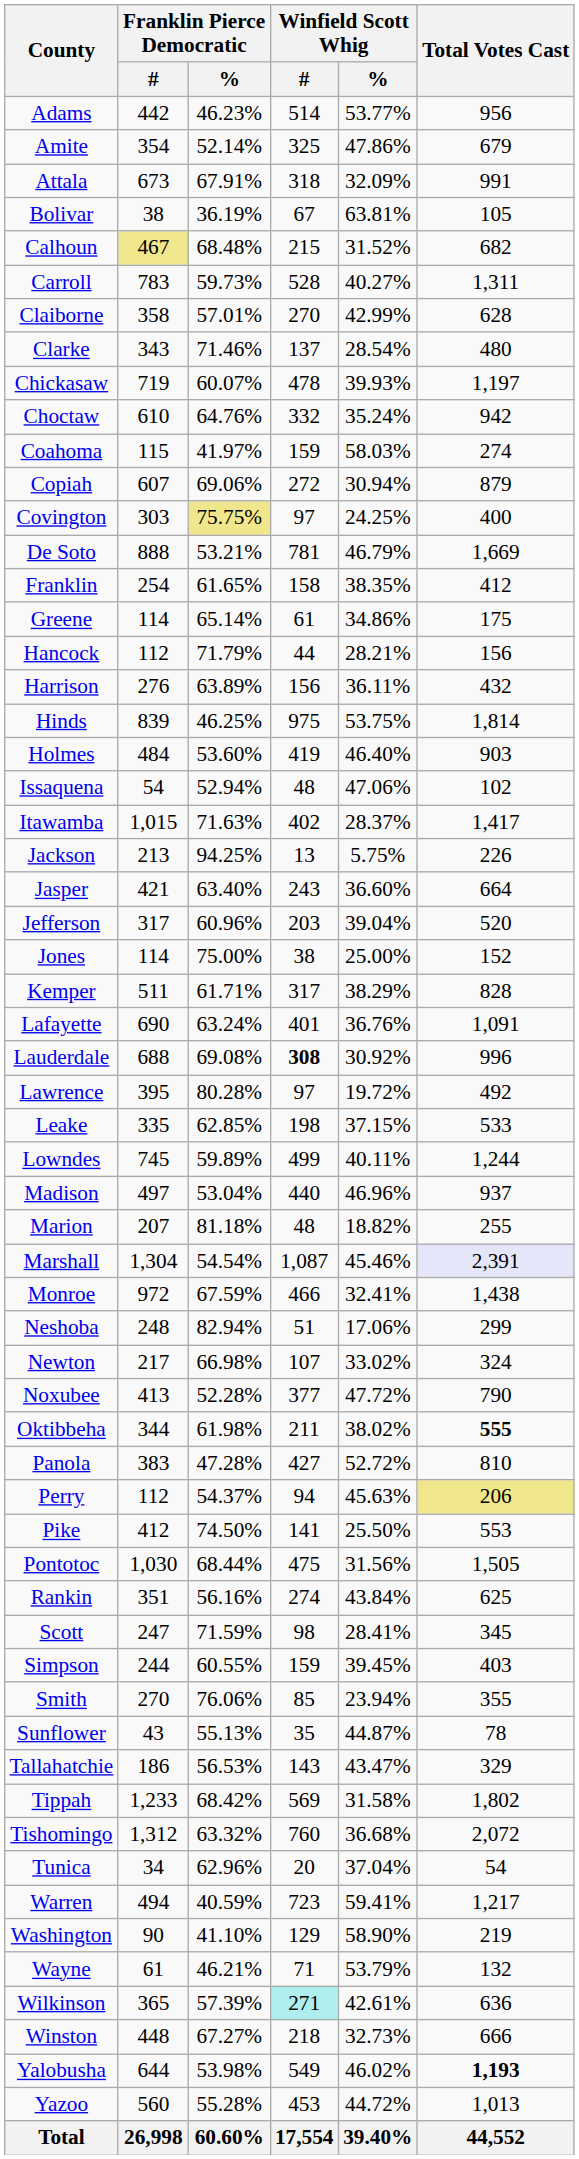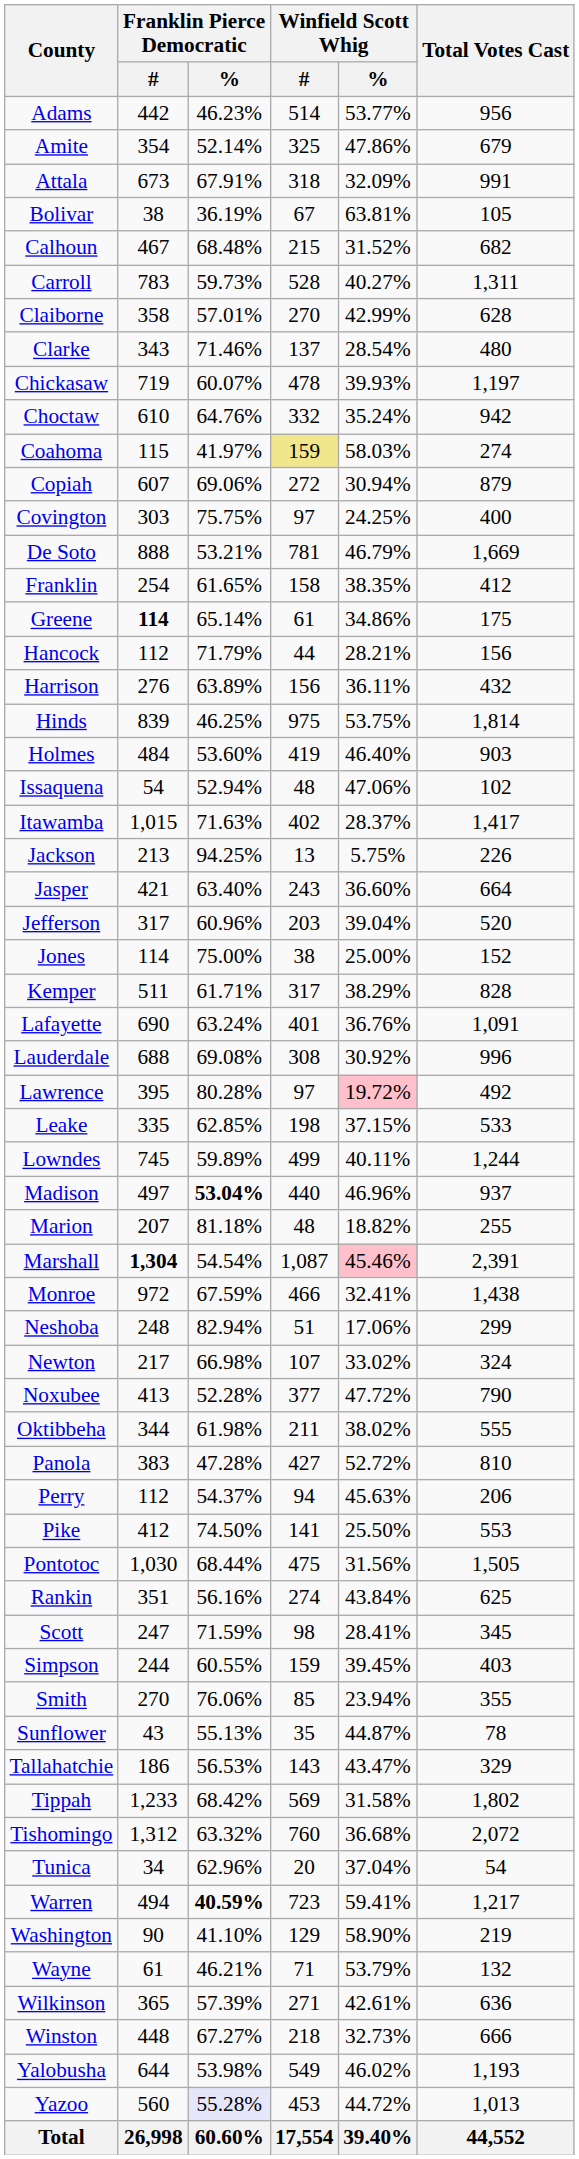(153, 247) khaki background -> (153, 247) no background
(304, 450) no background -> (304, 450) khaki background
(229, 517) khaki background -> (229, 517) no background
(153, 619) normal -> (153, 619) bold
(304, 1057) bold -> (304, 1057) normal
(378, 1091) no background -> (378, 1091) pink background
(229, 1192) normal -> (229, 1192) bold
(153, 1260) normal -> (153, 1260) bold
(378, 1260) no background -> (378, 1260) pink background
(496, 1260) lavender background -> (496, 1260) no background
(496, 1429) bold -> (496, 1429) normal
(496, 1496) khaki background -> (496, 1496) no background
(229, 1901) normal -> (229, 1901) bold
(304, 2002) paleturquoise background -> (304, 2002) no background
(496, 2070) bold -> (496, 2070) normal
(229, 2103) no background -> (229, 2103) lavender background
